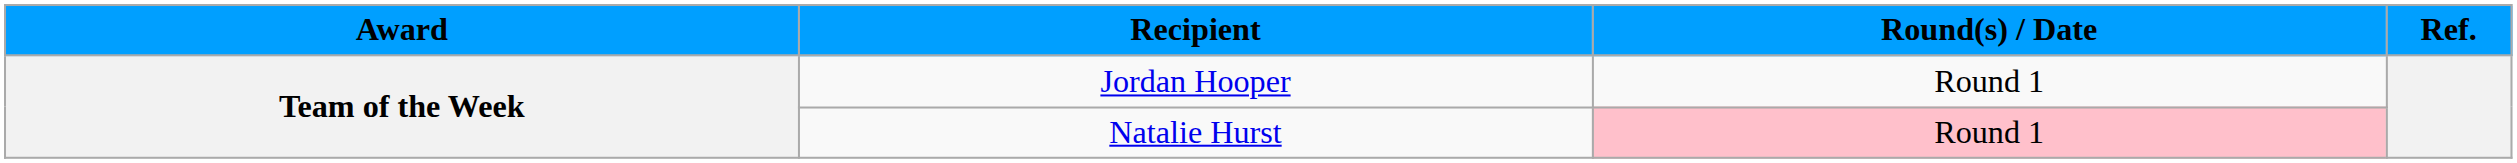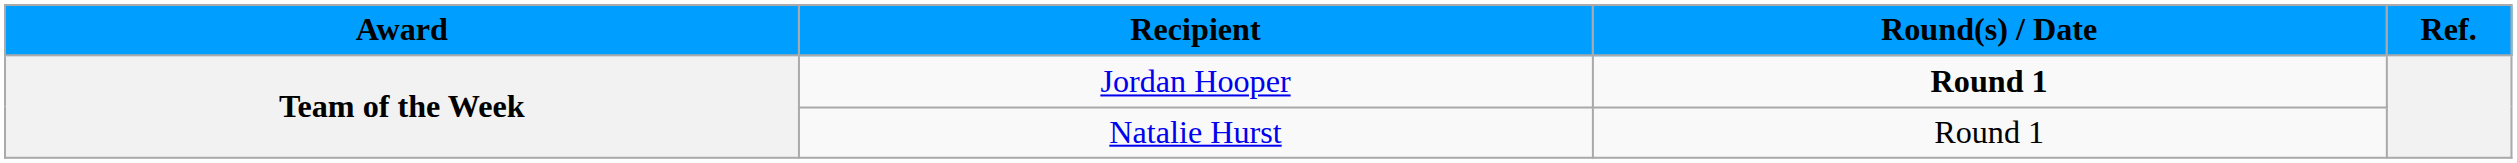(1989, 81) normal -> (1989, 81) bold
(1989, 132) pink background -> (1989, 132) no background
